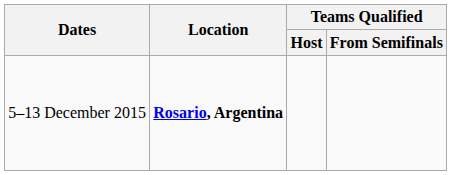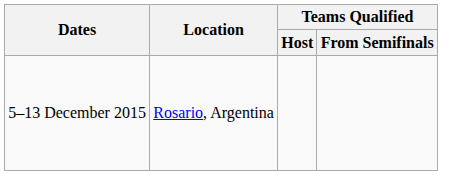(218, 112) bold -> (214, 112) normal
